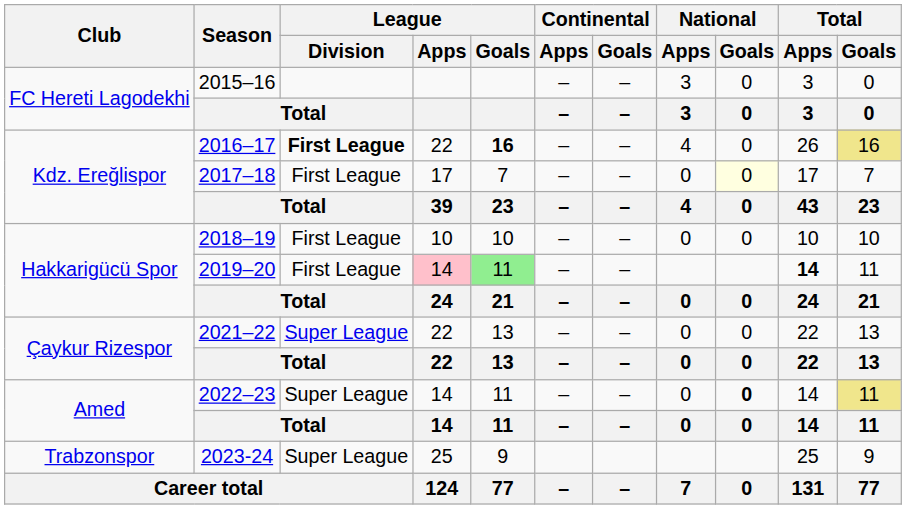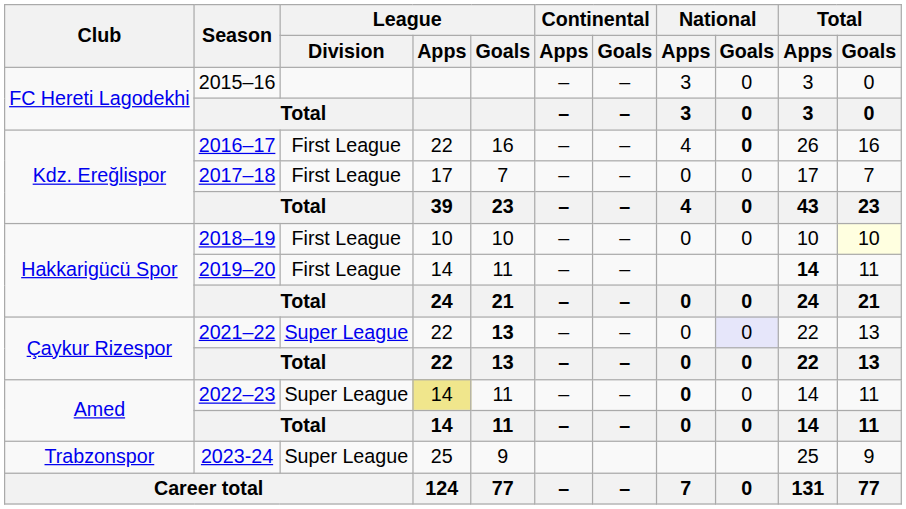(346, 144) bold -> (346, 144) normal
(503, 144) bold -> (503, 144) normal
(747, 144) normal -> (747, 144) bold
(869, 144) khaki background -> (869, 144) no background
(747, 176) lightyellow background -> (747, 176) no background
(869, 238) no background -> (869, 238) lightyellow background
(442, 269) pink background -> (442, 269) no background
(503, 269) lightgreen background -> (503, 269) no background
(503, 332) normal -> (503, 332) bold
(747, 332) no background -> (747, 332) lavender background
(442, 394) no background -> (442, 394) khaki background
(686, 394) normal -> (686, 394) bold
(747, 394) bold -> (747, 394) normal
(869, 394) khaki background -> (869, 394) no background
